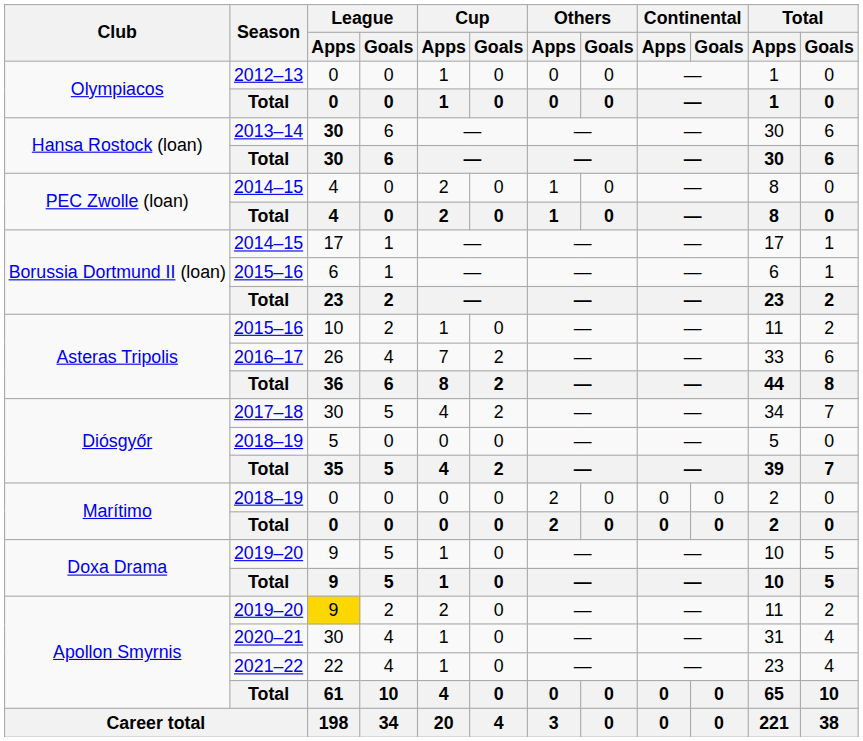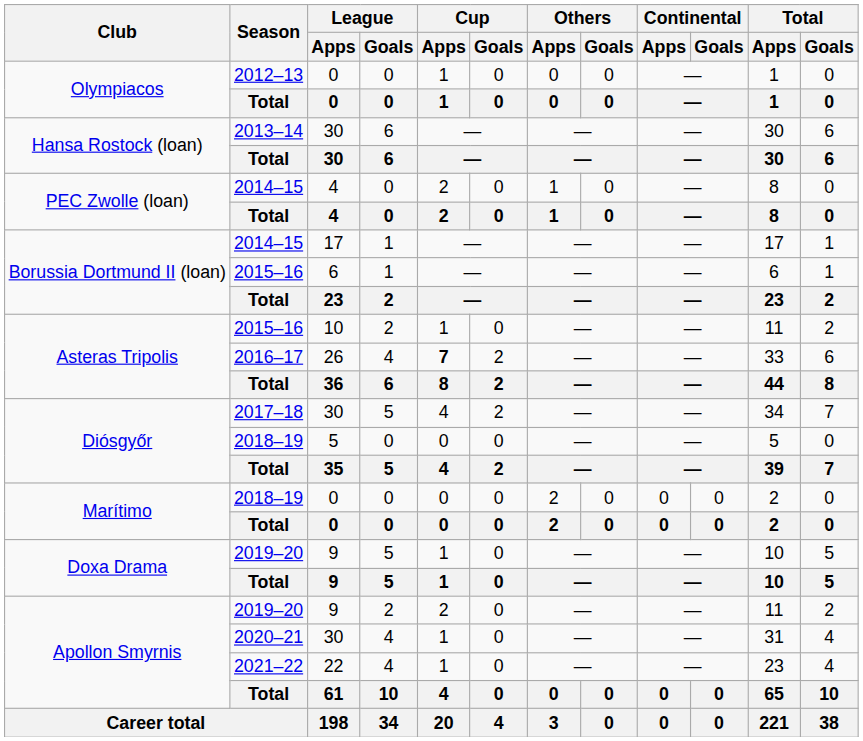(334, 131) bold -> (334, 131) normal
(444, 356) normal -> (444, 356) bold
(334, 610) gold background -> (334, 610) no background
